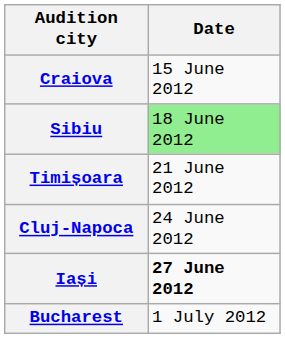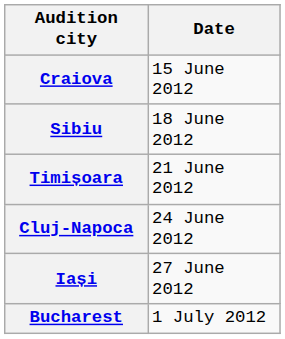(188, 129) lightgreen background -> (188, 129) no background
(188, 278) bold -> (188, 278) normal
